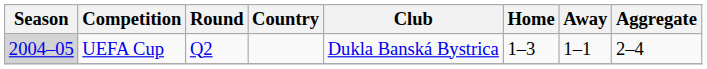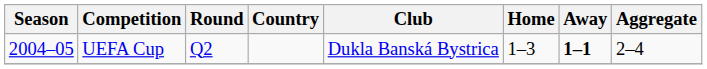(41, 48) lightgrey background -> (41, 48) no background
(577, 48) normal -> (577, 48) bold
